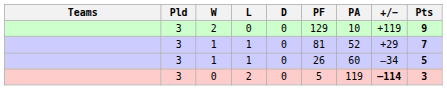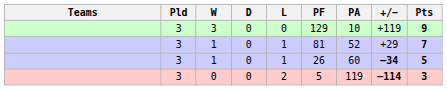columns swapped: (284, 12) <-> (249, 12)
(214, 29) 2 -> (214, 29) 3
(389, 61) normal -> (389, 61) bold
